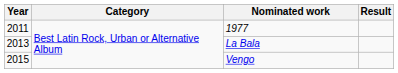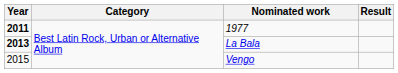(18, 28) normal -> (18, 28) bold
(18, 44) normal -> (18, 44) bold
